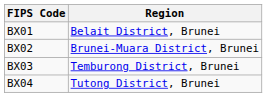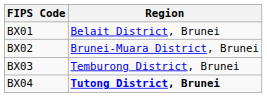(145, 84) normal -> (145, 84) bold
